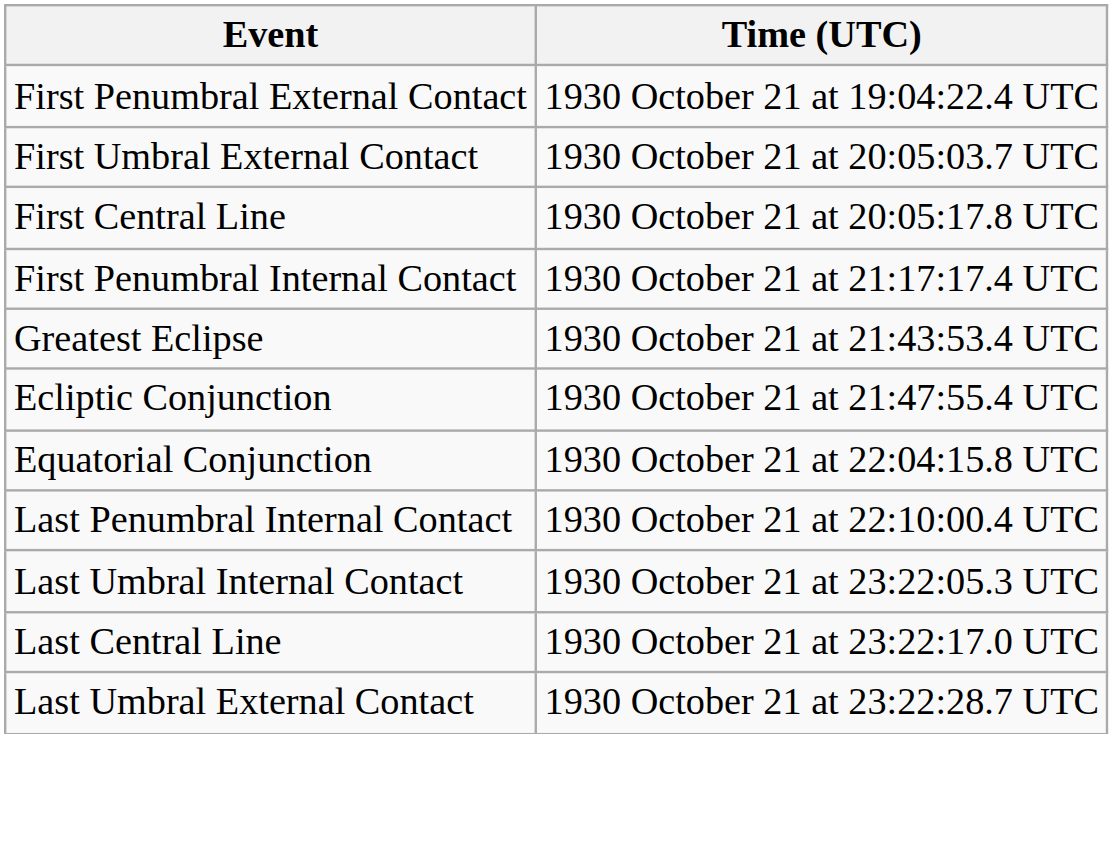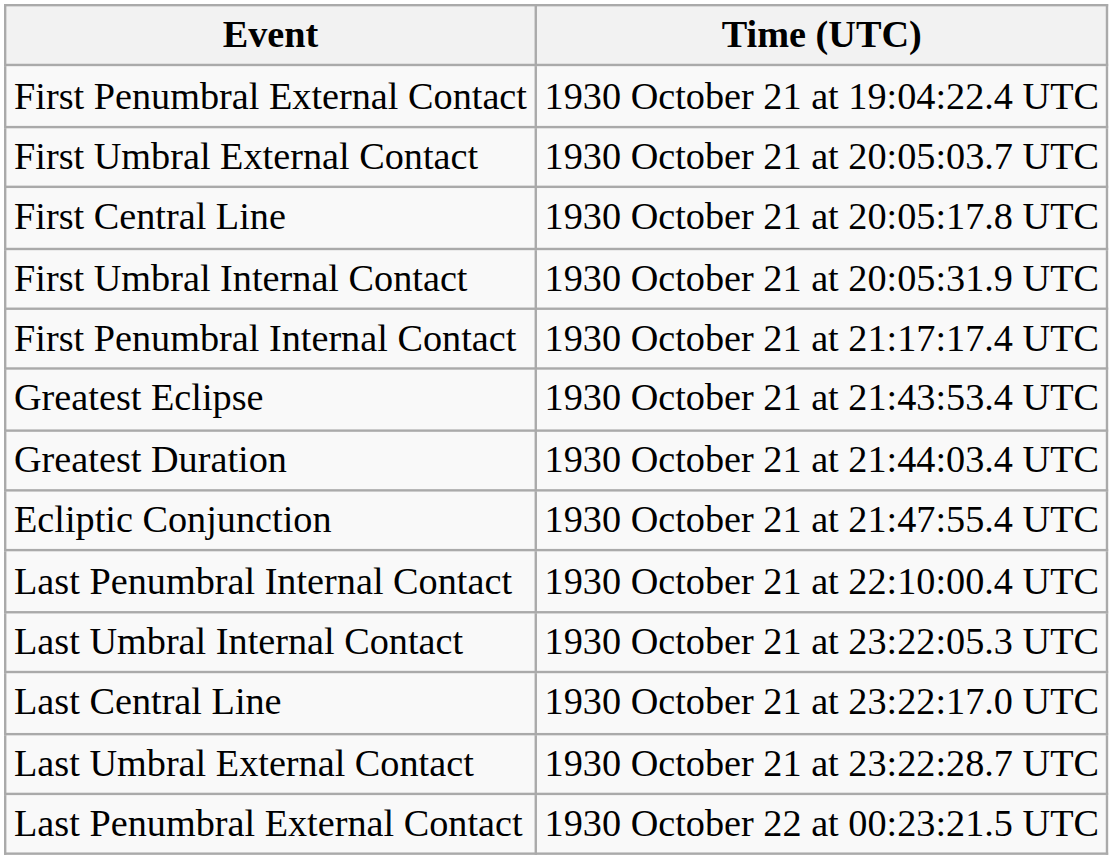+ row: (241, 277)
+ row: (150, 459)
- row: (193, 459)
+ row: (268, 823)
